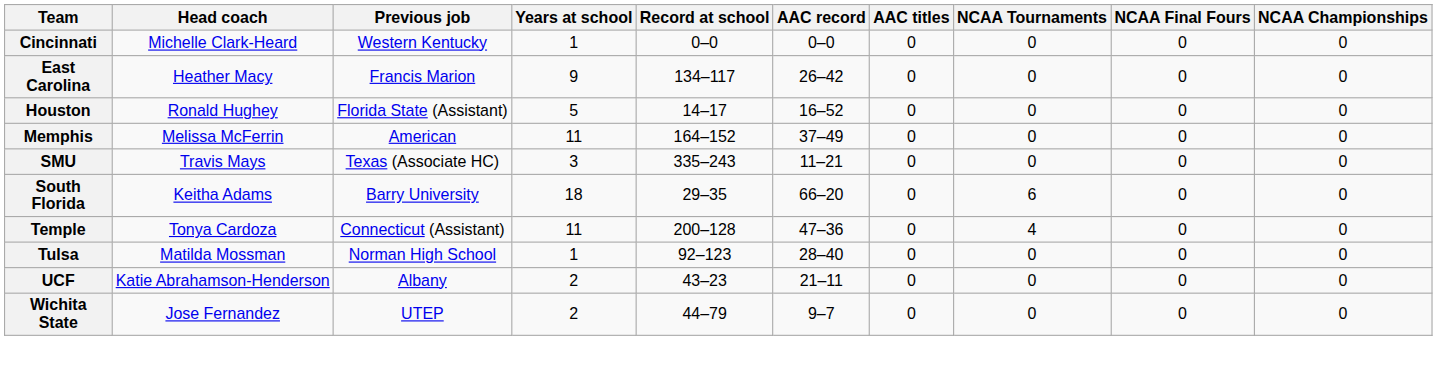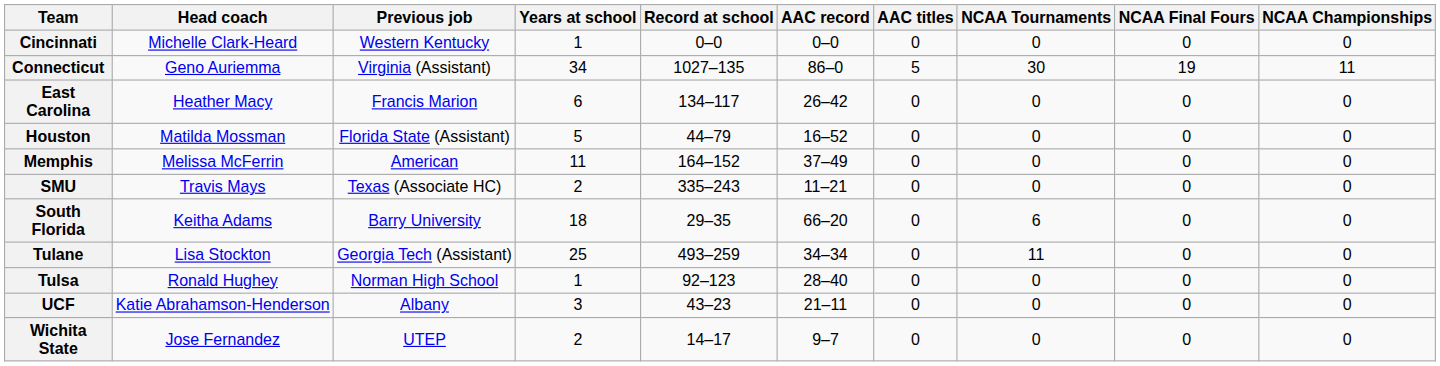+ row: (58, 68)
(574, 77) 9 -> (578, 102) 6
(223, 111) Ronald Hughey -> (223, 136) Matilda Mossman
(705, 111) 14–17 -> (709, 136) 44–79
(574, 162) 3 -> (578, 187) 2
- row: (58, 230)
+ row: (58, 255)
(223, 255) Matilda Mossman -> (223, 280) Ronald Hughey
(574, 280) 2 -> (578, 306) 3
(705, 314) 44–79 -> (709, 340) 14–17
